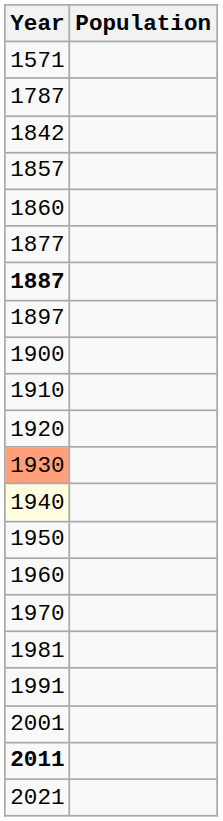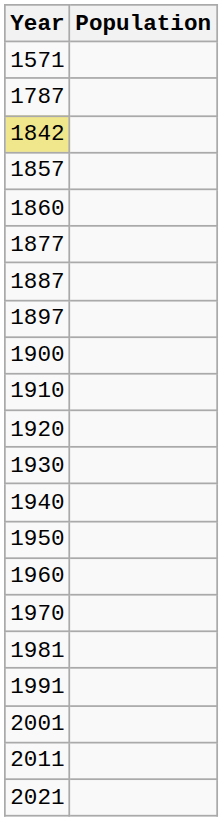(37, 134) no background -> (37, 134) khaki background
(37, 281) bold -> (37, 281) normal
(37, 466) lightsalmon background -> (37, 466) no background
(37, 503) lightyellow background -> (37, 503) no background
(37, 761) bold -> (37, 761) normal
